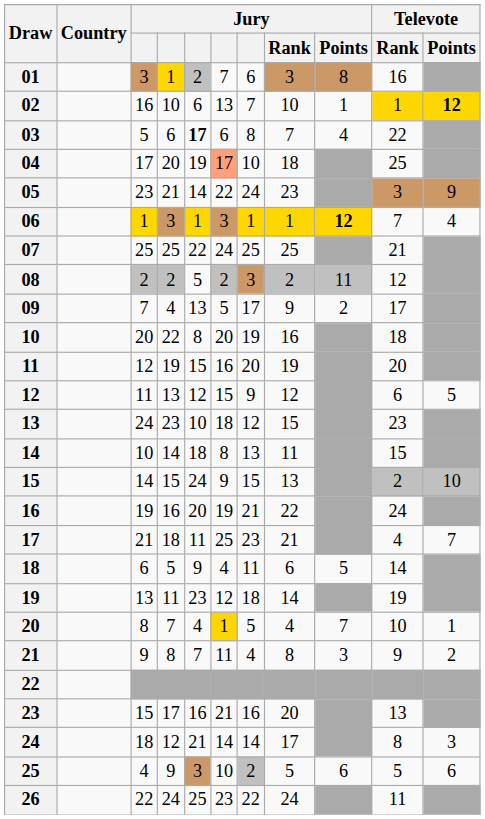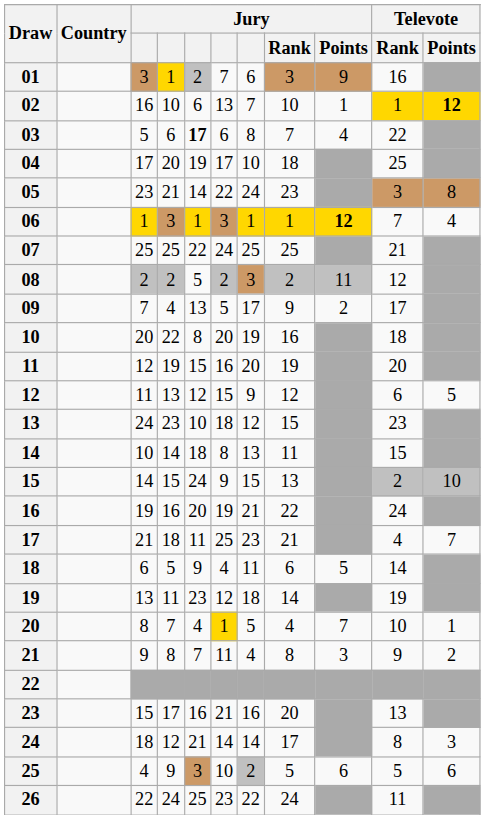(344, 76) 8 -> (344, 76) 9
(224, 163) lightsalmon background -> (224, 163) no background
(452, 192) 9 -> (452, 192) 8
